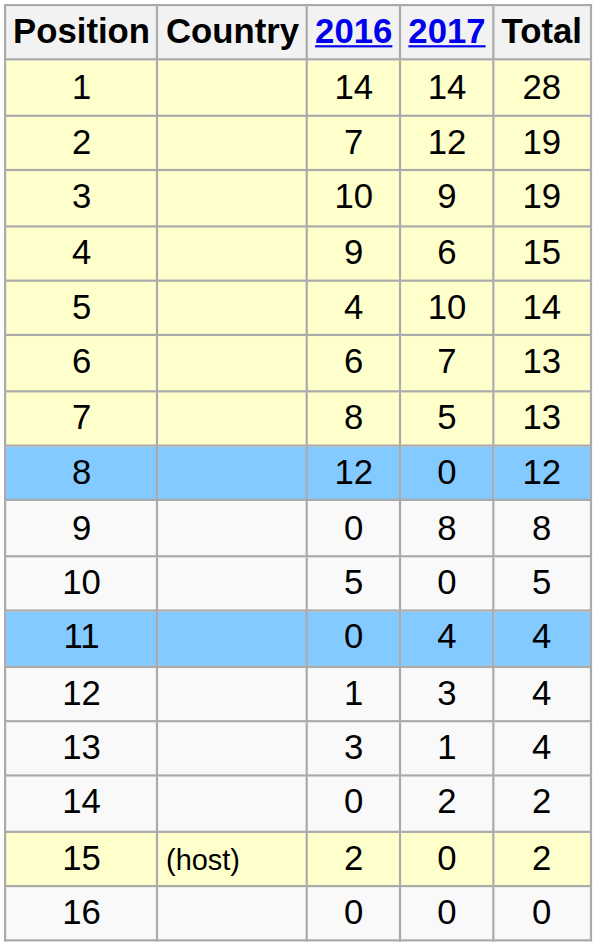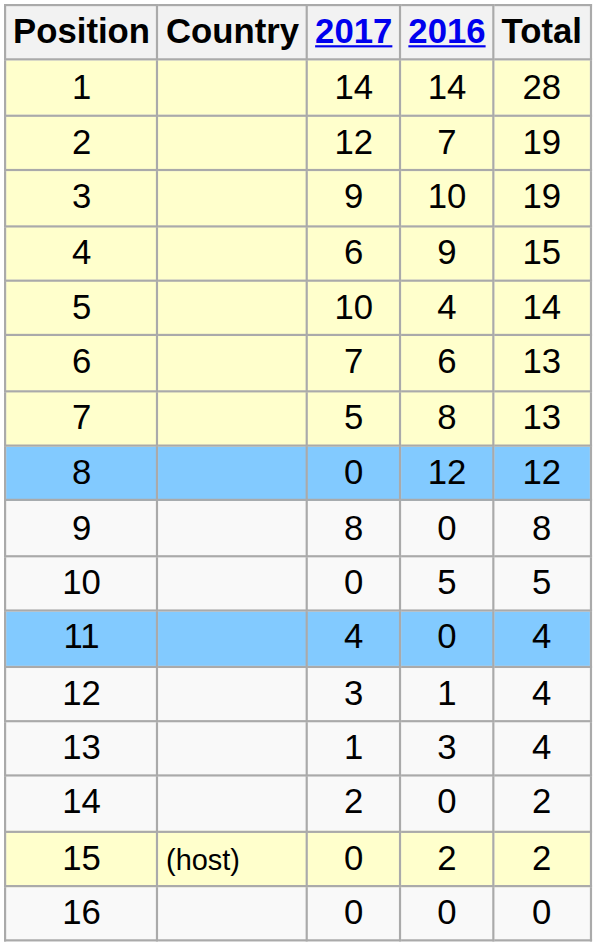columns swapped: (354, 32) <-> (447, 32)
